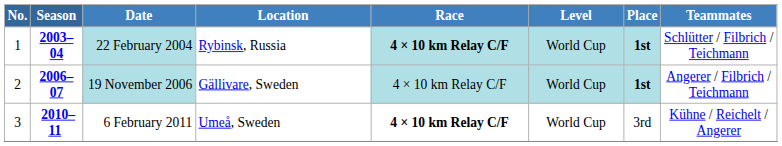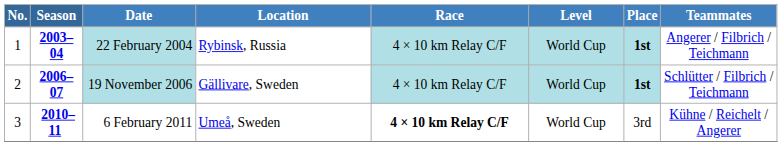(450, 46) bold -> (450, 46) normal
(719, 46) Schlütter / Filbrich / Teichmann -> (719, 46) Angerer / Filbrich / Teichmann
(719, 84) Angerer / Filbrich / Teichmann -> (719, 84) Schlütter / Filbrich / Teichmann
